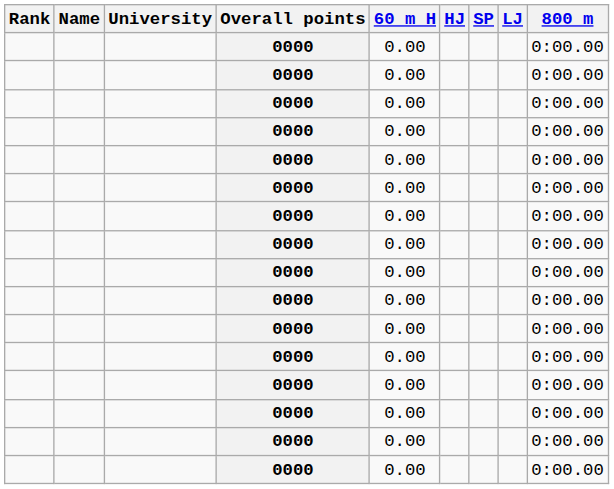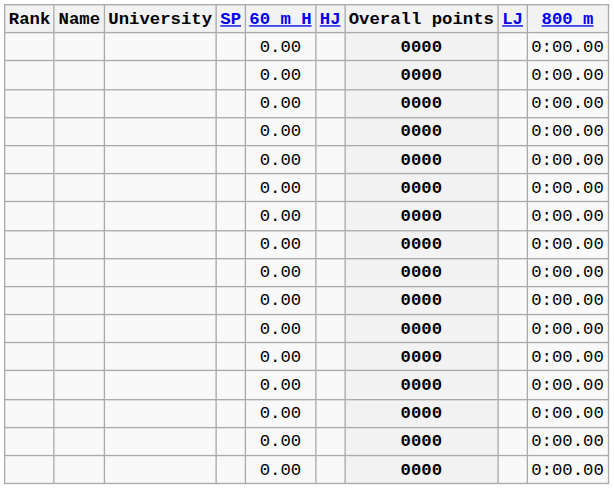columns swapped: (293, 19) <-> (484, 19)
